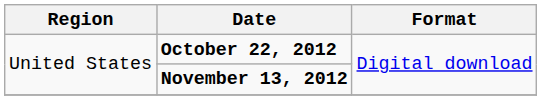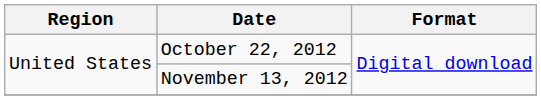(249, 50) bold -> (249, 50) normal
(254, 79) bold -> (254, 79) normal
